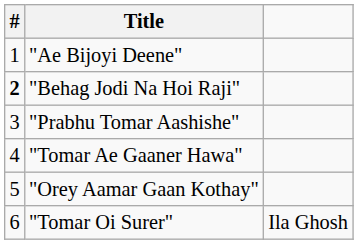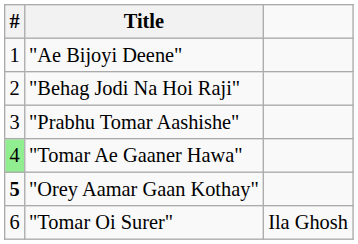(14, 88) bold -> (14, 88) normal
(14, 155) no background -> (14, 155) lightgreen background
(14, 189) normal -> (14, 189) bold
